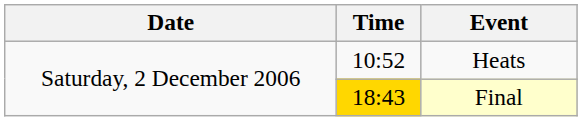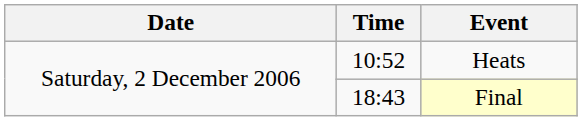(379, 97) gold background -> (379, 97) no background
